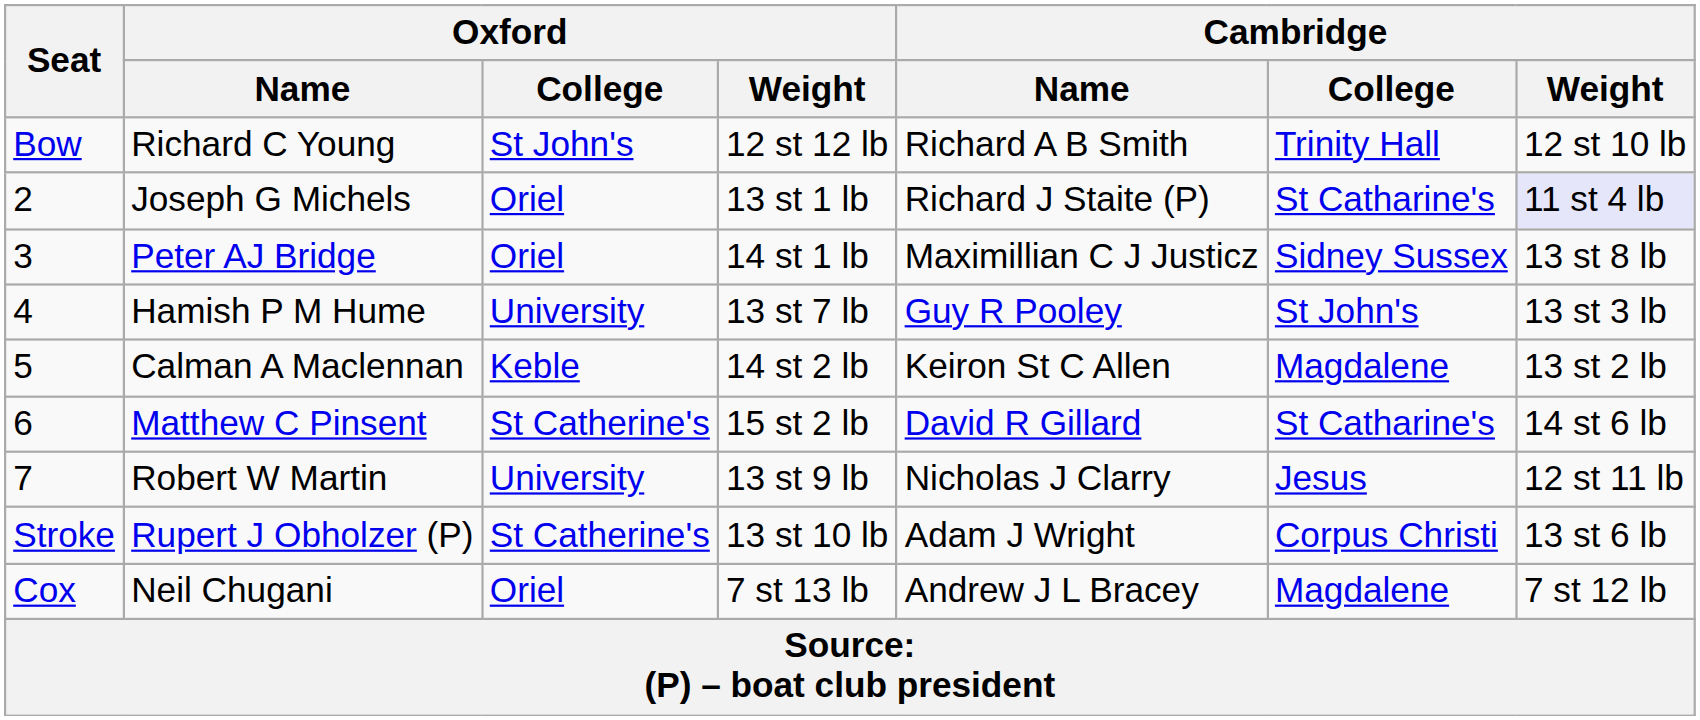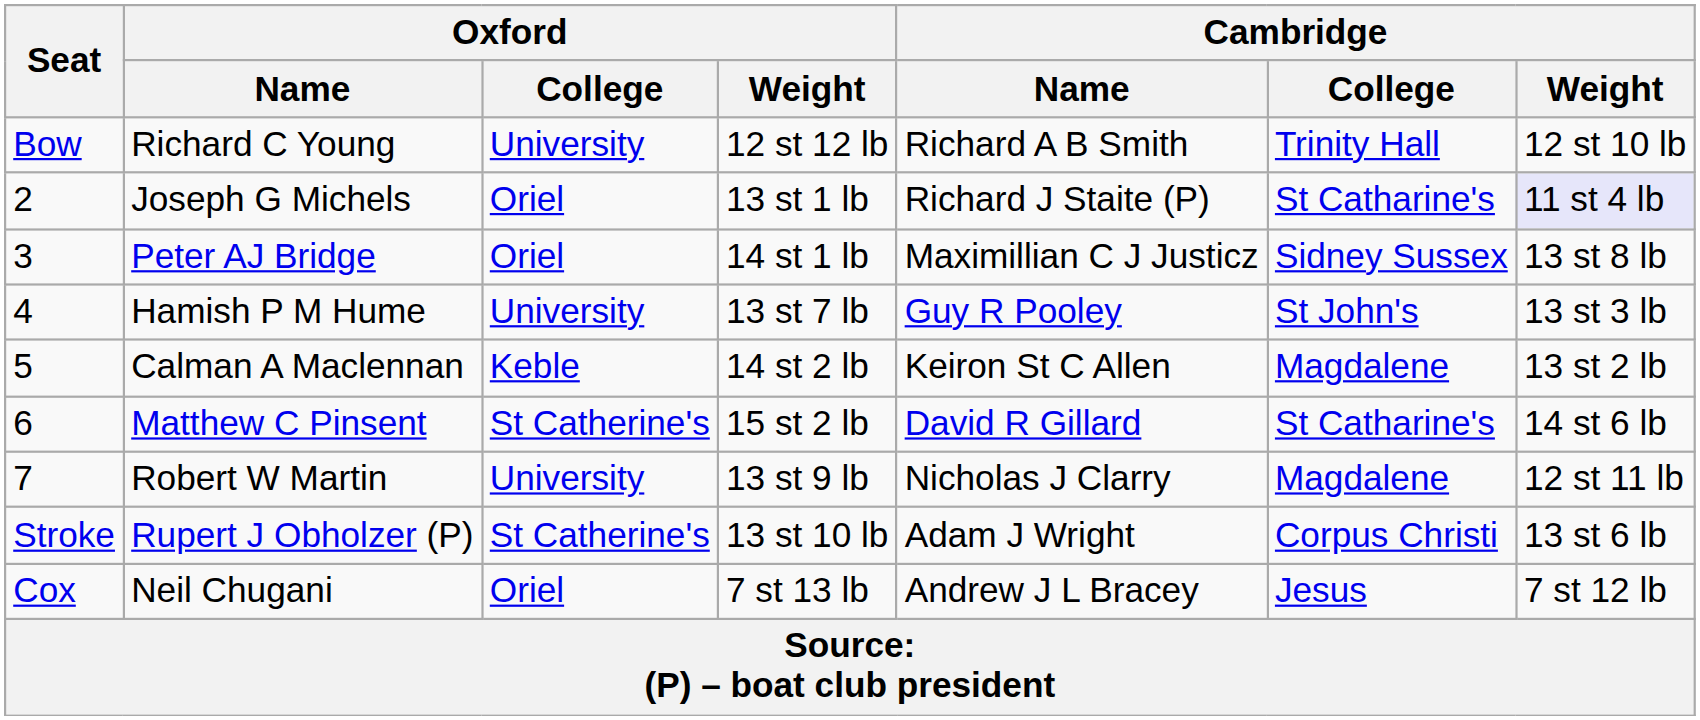(562, 144) St John's -> (567, 144) University
(1321, 479) Jesus -> (1362, 479) Magdalene
(1362, 590) Magdalene -> (1321, 590) Jesus
